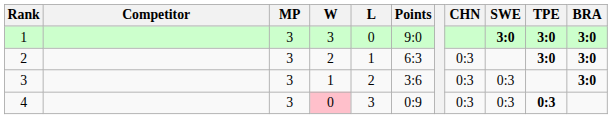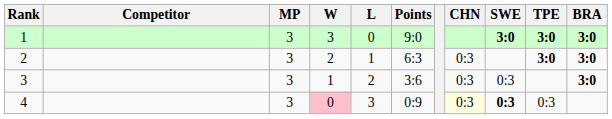(465, 102) no background -> (465, 102) lightyellow background
(506, 102) normal -> (506, 102) bold
(546, 102) bold -> (546, 102) normal
